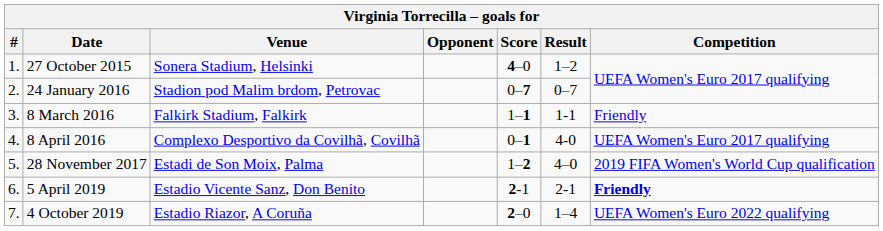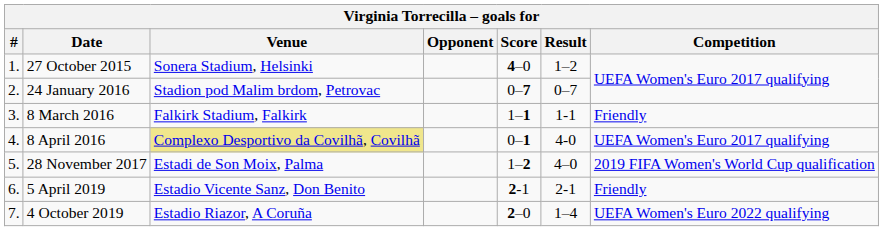(287, 139) no background -> (287, 139) khaki background
(622, 189) bold -> (620, 189) normal
